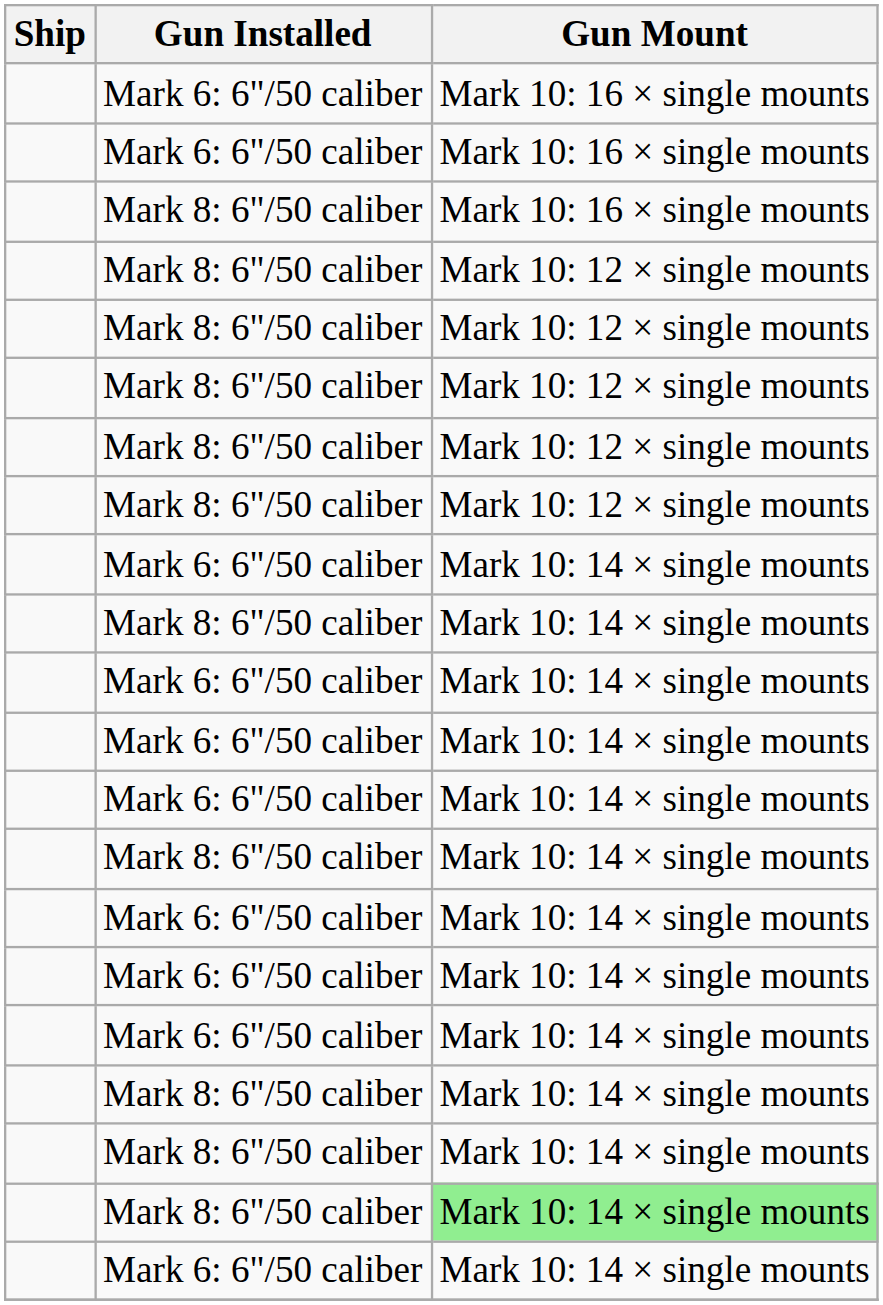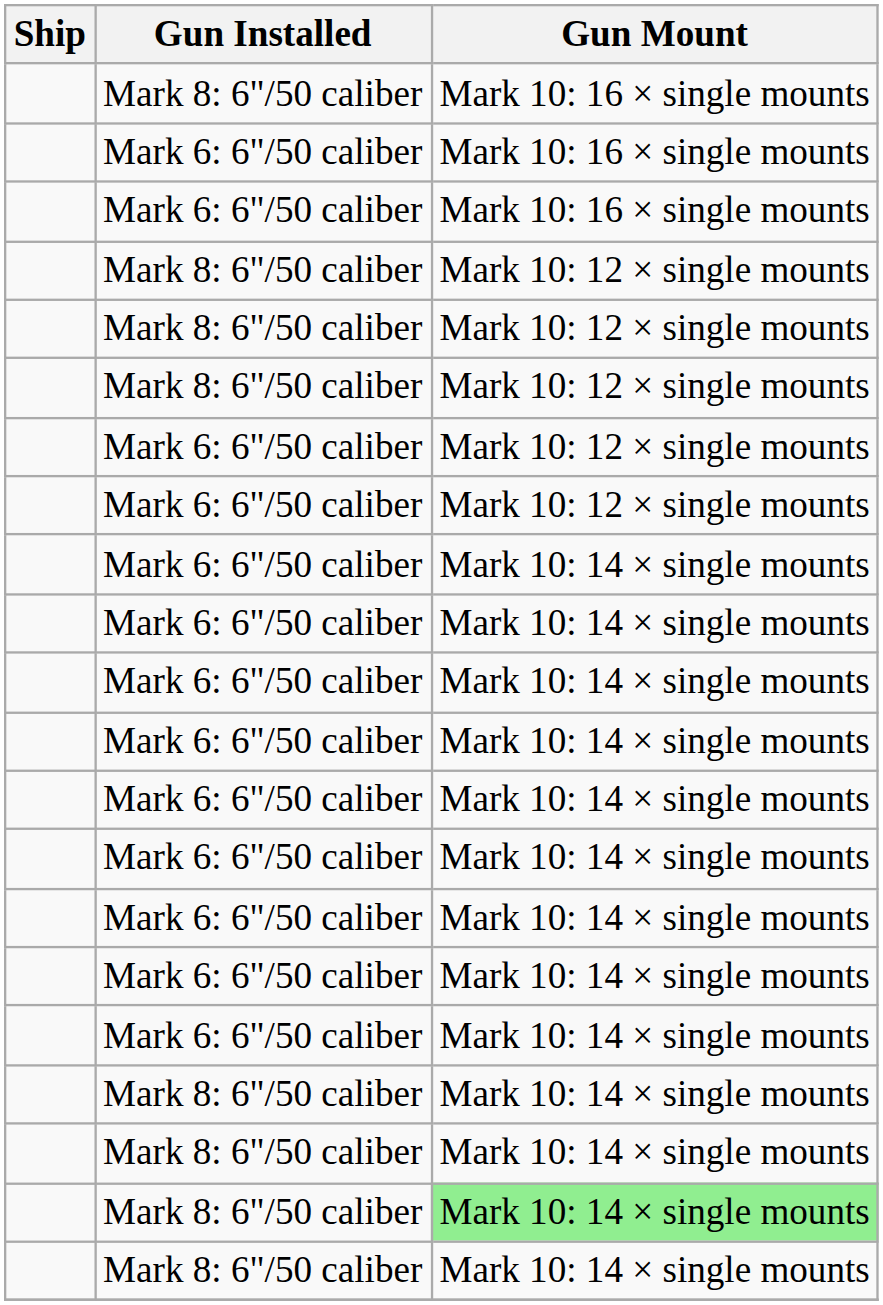(263, 92) Mark 6: 6"/50 caliber -> (263, 92) Mark 8: 6"/50 caliber
(263, 210) Mark 8: 6"/50 caliber -> (263, 210) Mark 6: 6"/50 caliber
(263, 446) Mark 8: 6"/50 caliber -> (263, 446) Mark 6: 6"/50 caliber
(263, 504) Mark 8: 6"/50 caliber -> (263, 504) Mark 6: 6"/50 caliber
(263, 622) Mark 8: 6"/50 caliber -> (263, 622) Mark 6: 6"/50 caliber
(263, 858) Mark 8: 6"/50 caliber -> (263, 858) Mark 6: 6"/50 caliber
(263, 1270) Mark 6: 6"/50 caliber -> (263, 1270) Mark 8: 6"/50 caliber
